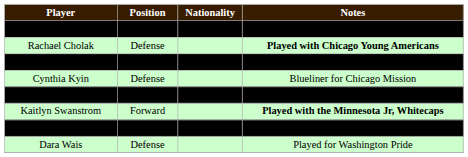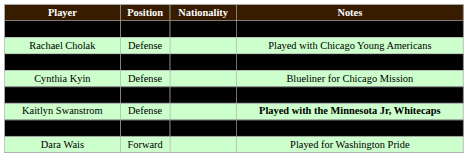(353, 45) bold -> (350, 45) normal
(148, 95) Goaltender -> (145, 95) Forward
(148, 111) Forward -> (145, 111) Defense
(148, 144) Defense -> (145, 144) Forward
